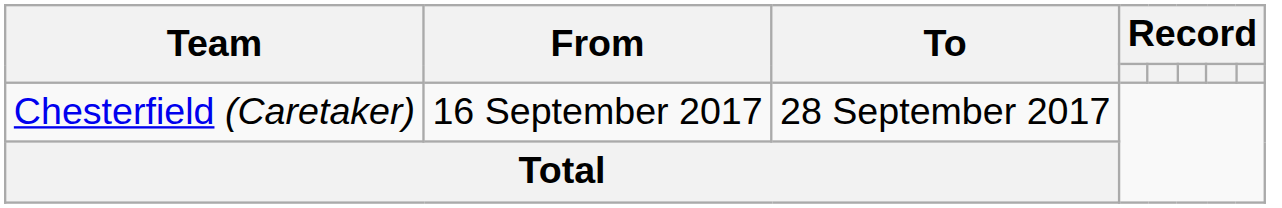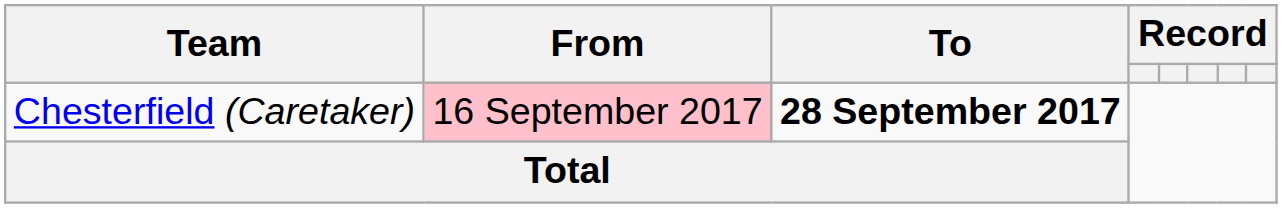(598, 111) no background -> (598, 111) pink background
(945, 111) normal -> (950, 111) bold
